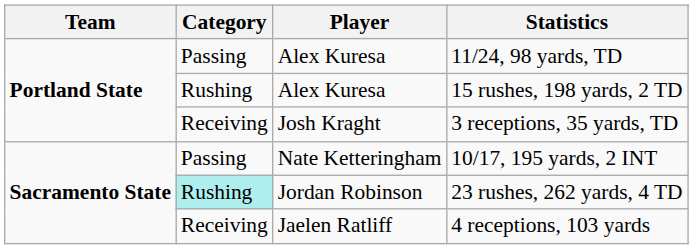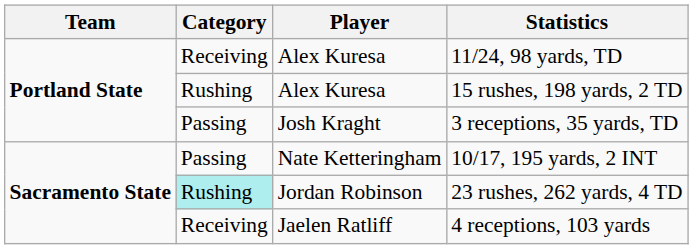(214, 55) Passing -> (224, 55) Receiving
(224, 123) Receiving -> (214, 123) Passing
